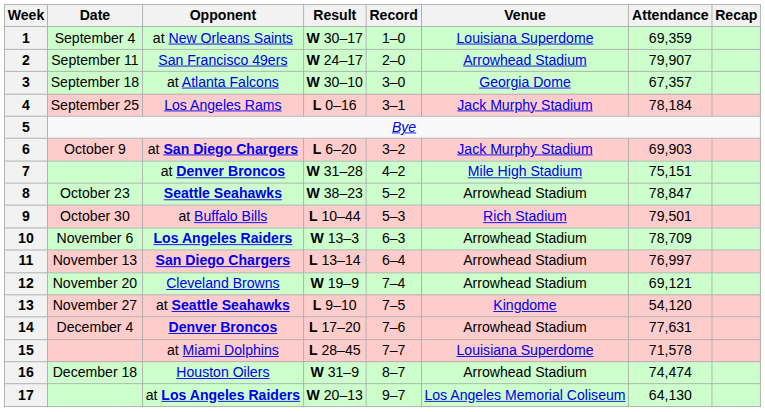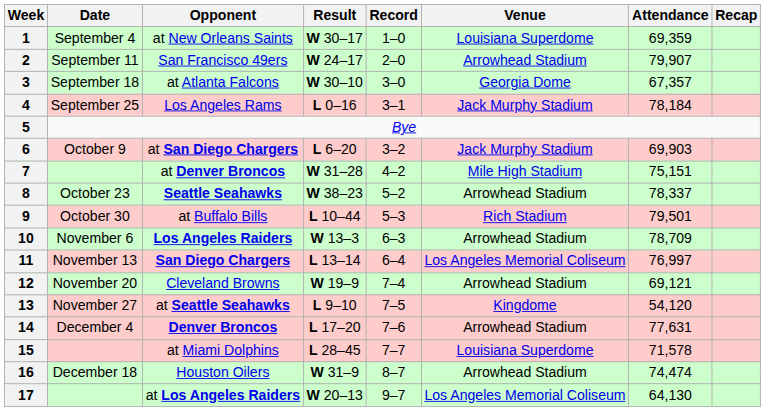(670, 194) 78,847 -> (670, 194) 78,337
(525, 261) Arrowhead Stadium -> (525, 261) Los Angeles Memorial Coliseum
